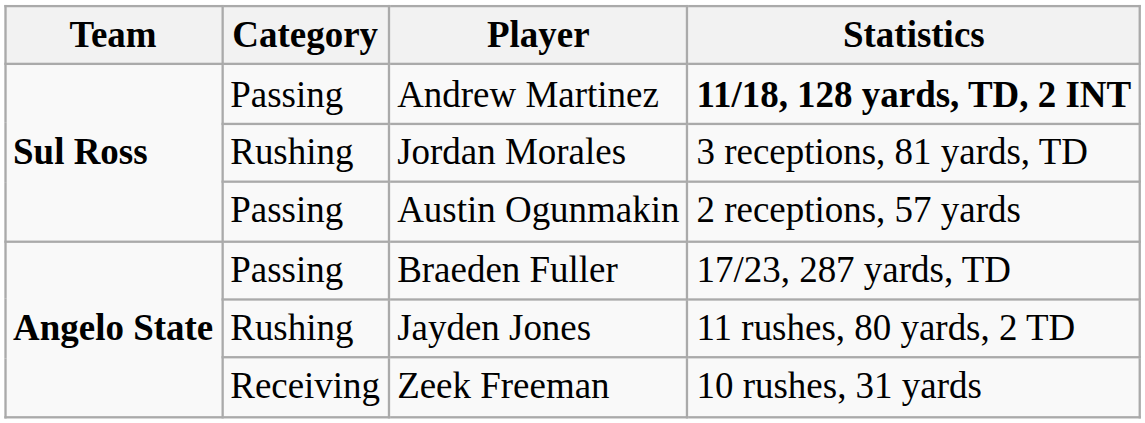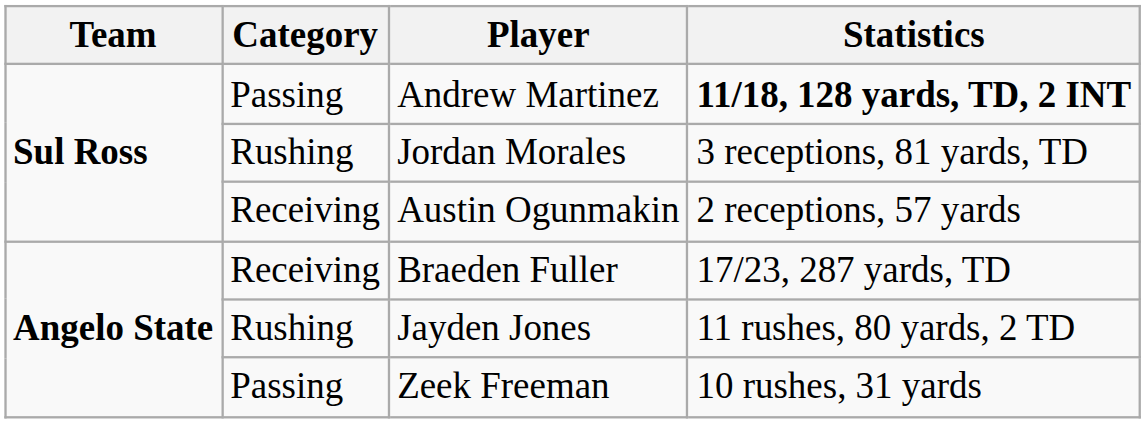(287, 210) Passing -> (305, 210) Receiving
(287, 269) Passing -> (305, 269) Receiving
(305, 386) Receiving -> (287, 386) Passing
